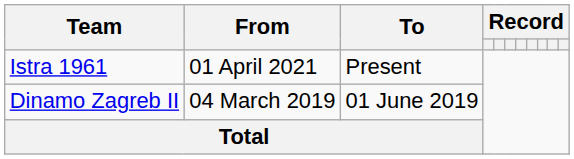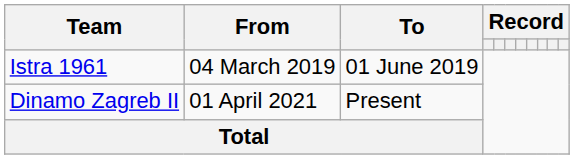(253, 66) 01 April 2021 -> (262, 66) 04 March 2019
(383, 66) Present -> (412, 66) 01 June 2019
(262, 101) 04 March 2019 -> (253, 101) 01 April 2021
(412, 101) 01 June 2019 -> (383, 101) Present
